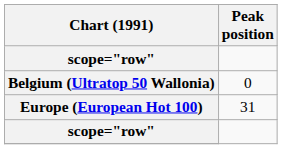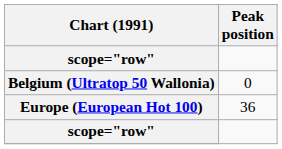(248, 107) 31 -> (248, 107) 36
